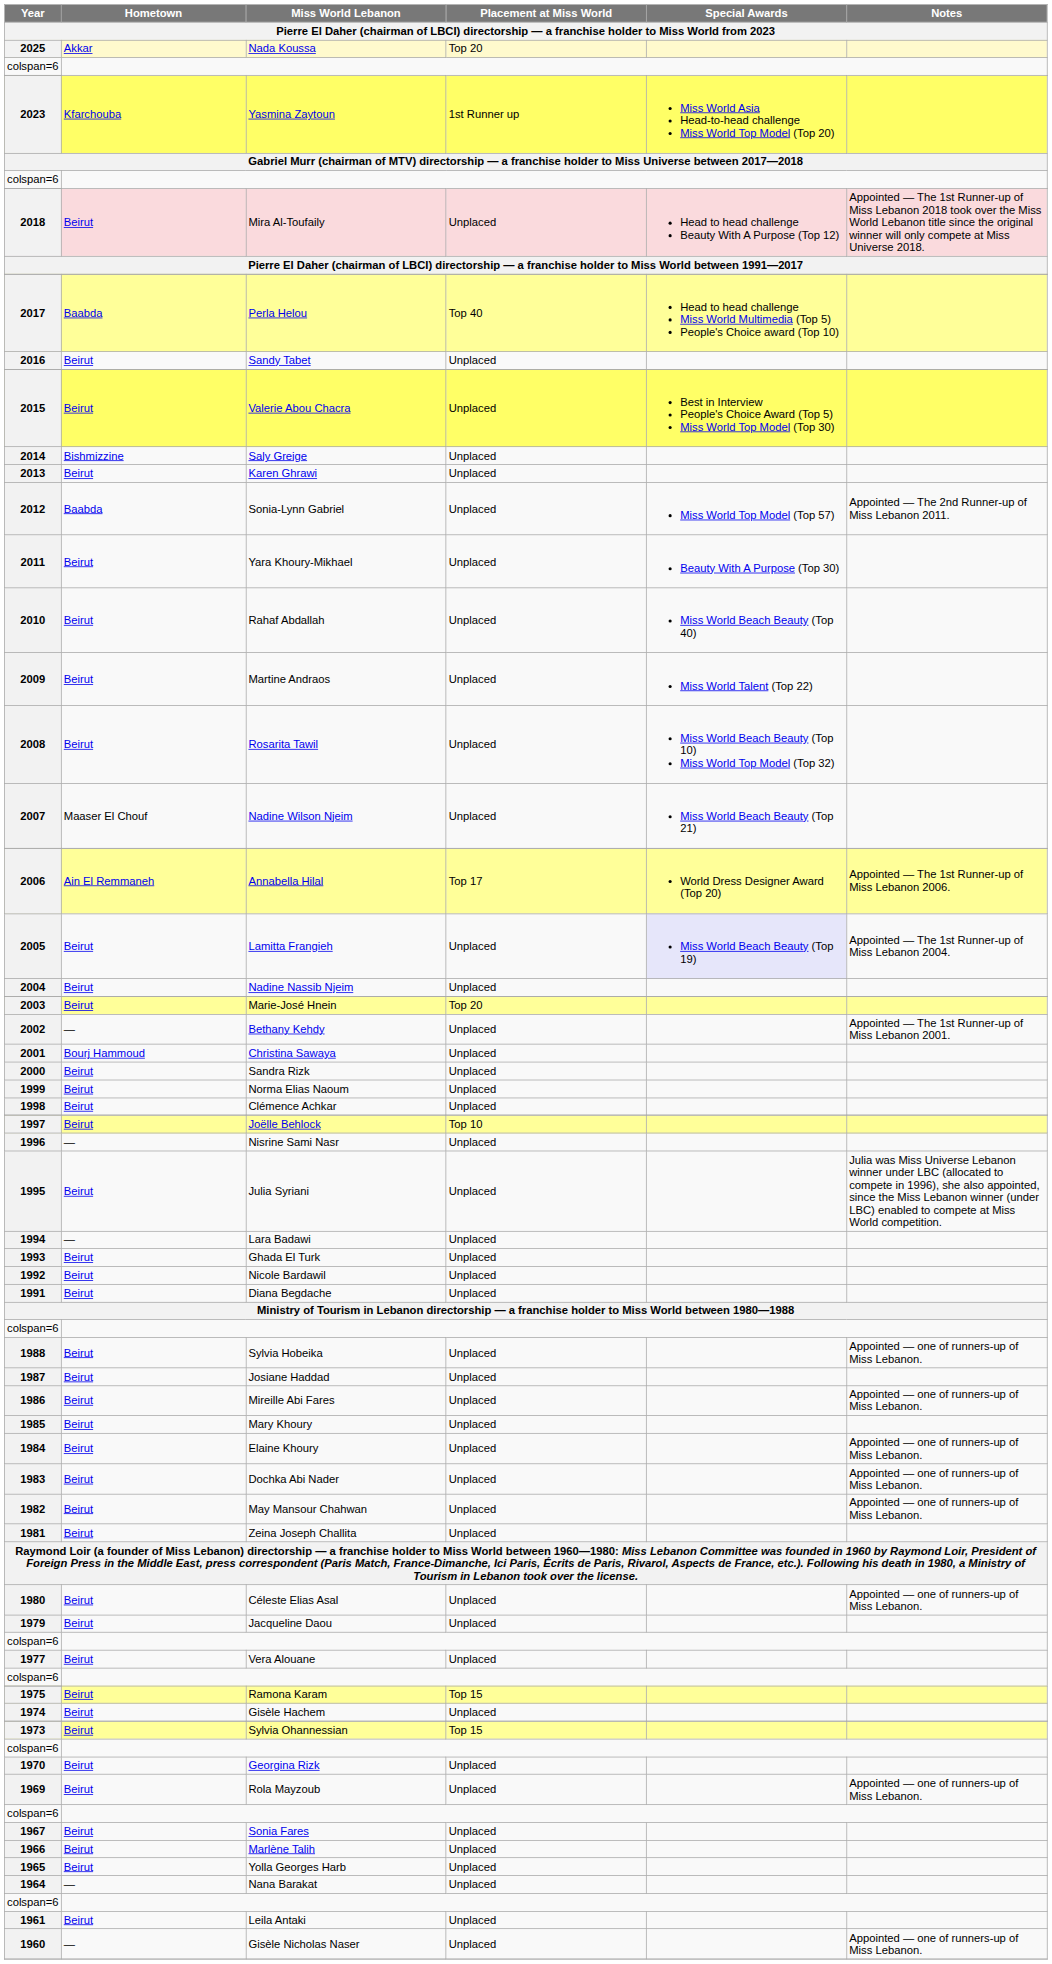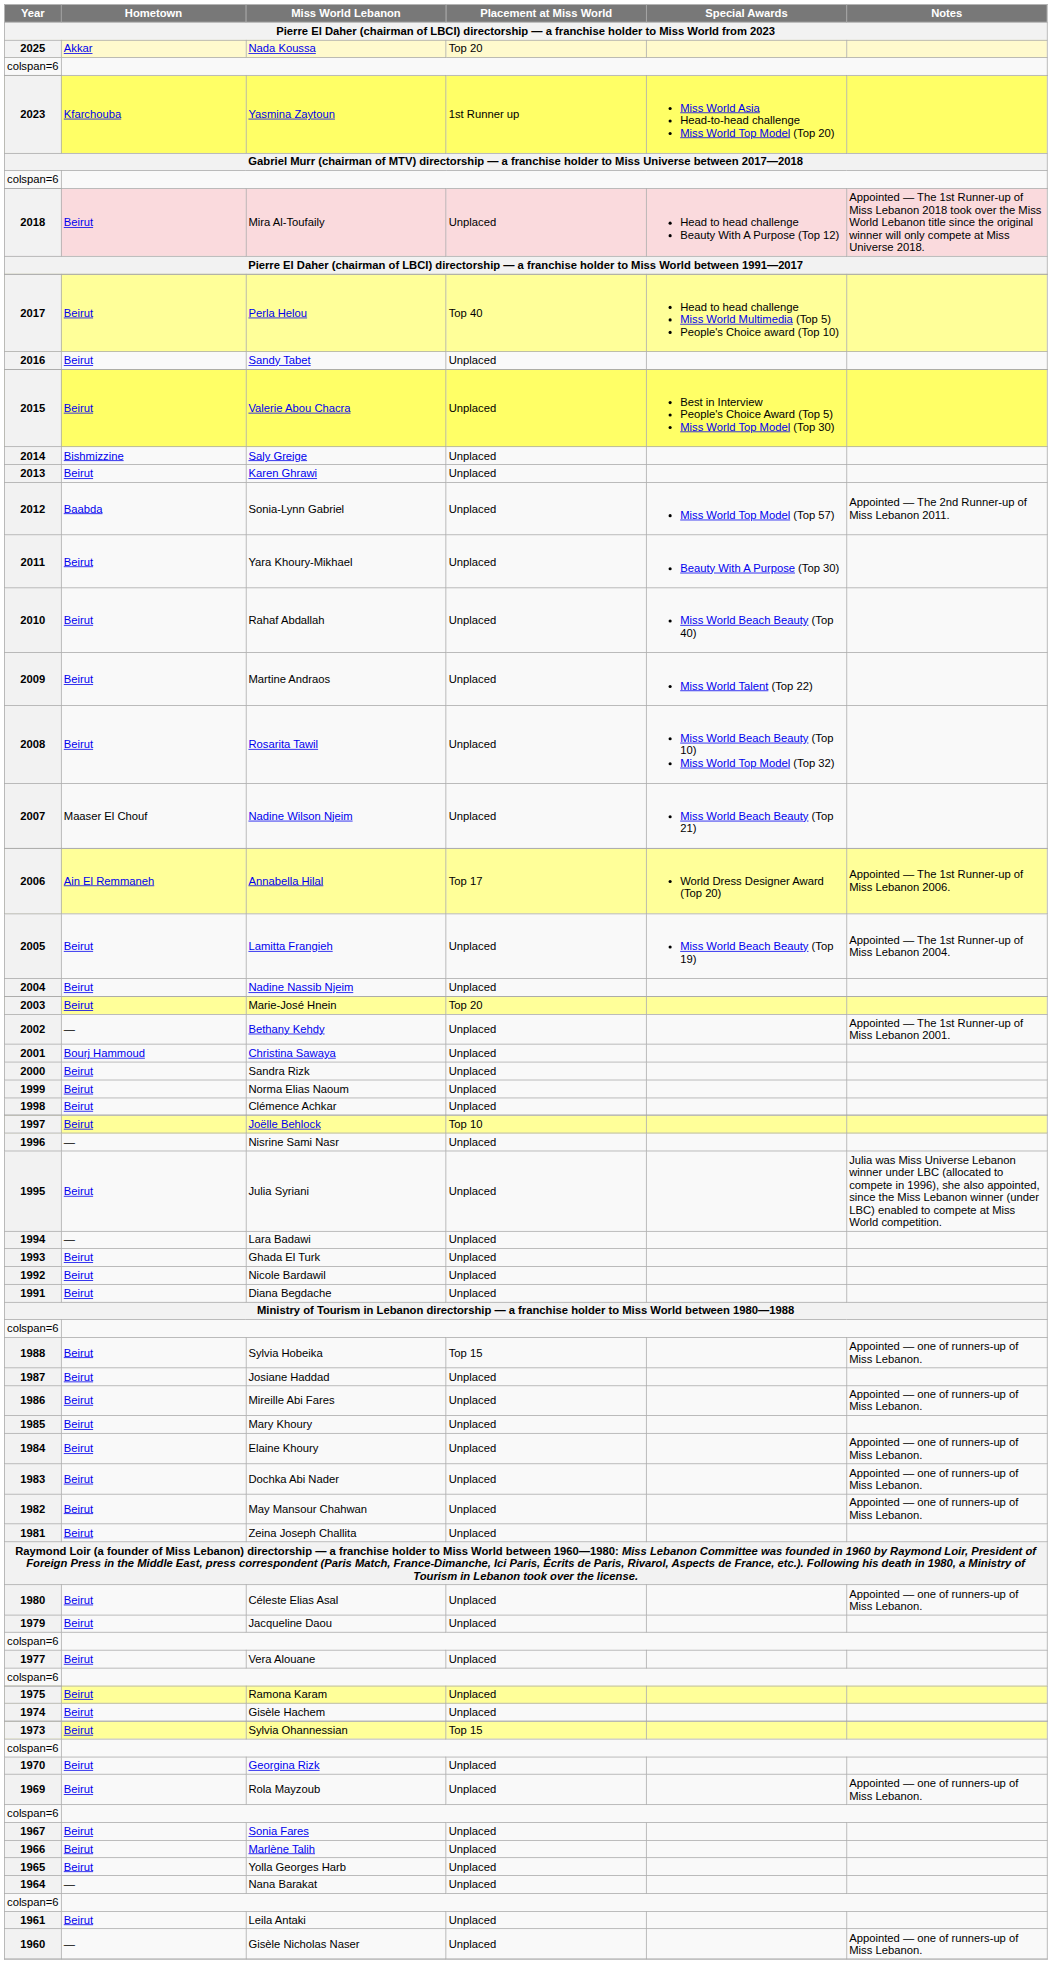(83, 313) Baabda -> (78, 313) Beirut
(746, 953) lavender background -> (746, 953) no background
(472, 1353) Unplaced -> (466, 1353) Top 15
(466, 1695) Top 15 -> (472, 1695) Unplaced
